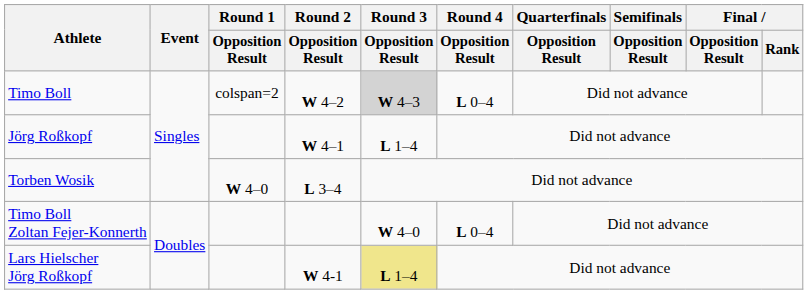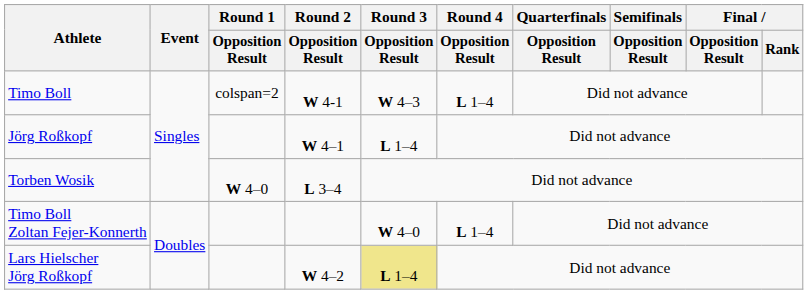(323, 102) W 4–2 -> (323, 102) W 4-1
(399, 102) lightgrey background -> (399, 102) no background
(475, 102) L 0–4 -> (475, 102) L 1–4
(475, 233) L 0–4 -> (475, 233) L 1–4
(323, 276) W 4-1 -> (323, 276) W 4–2
